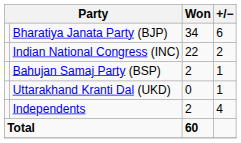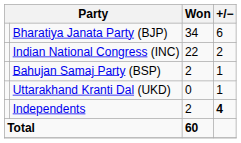(220, 109) normal -> (220, 109) bold
